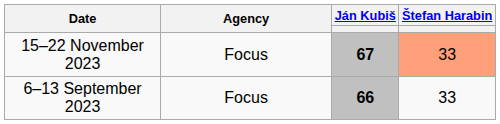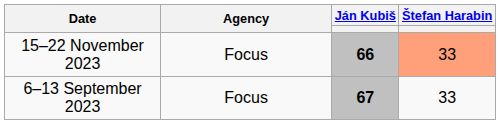(365, 54) 67 -> (365, 54) 66
(365, 98) 66 -> (365, 98) 67
